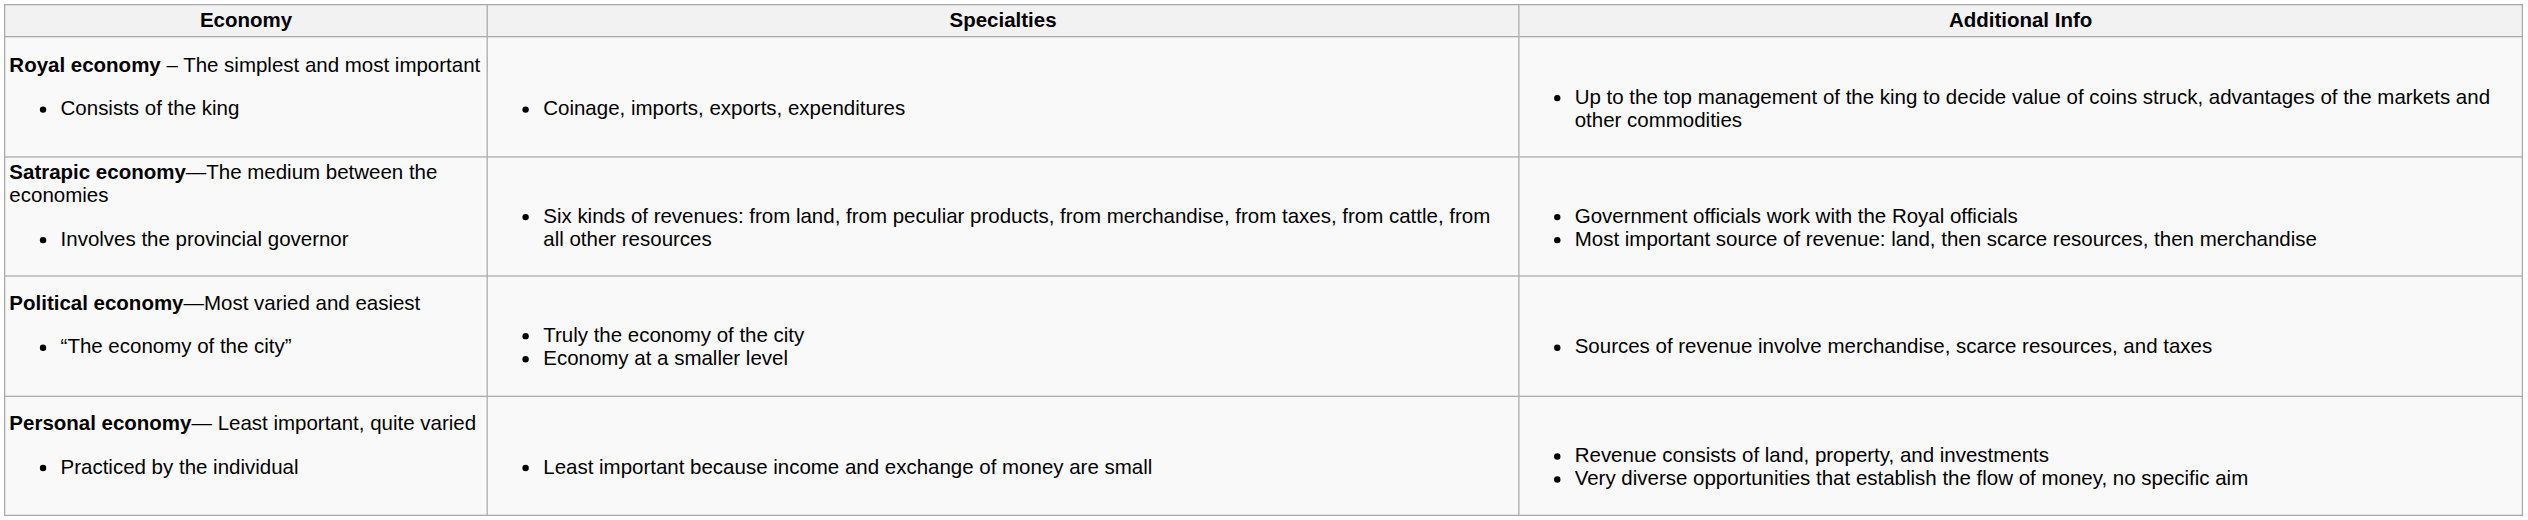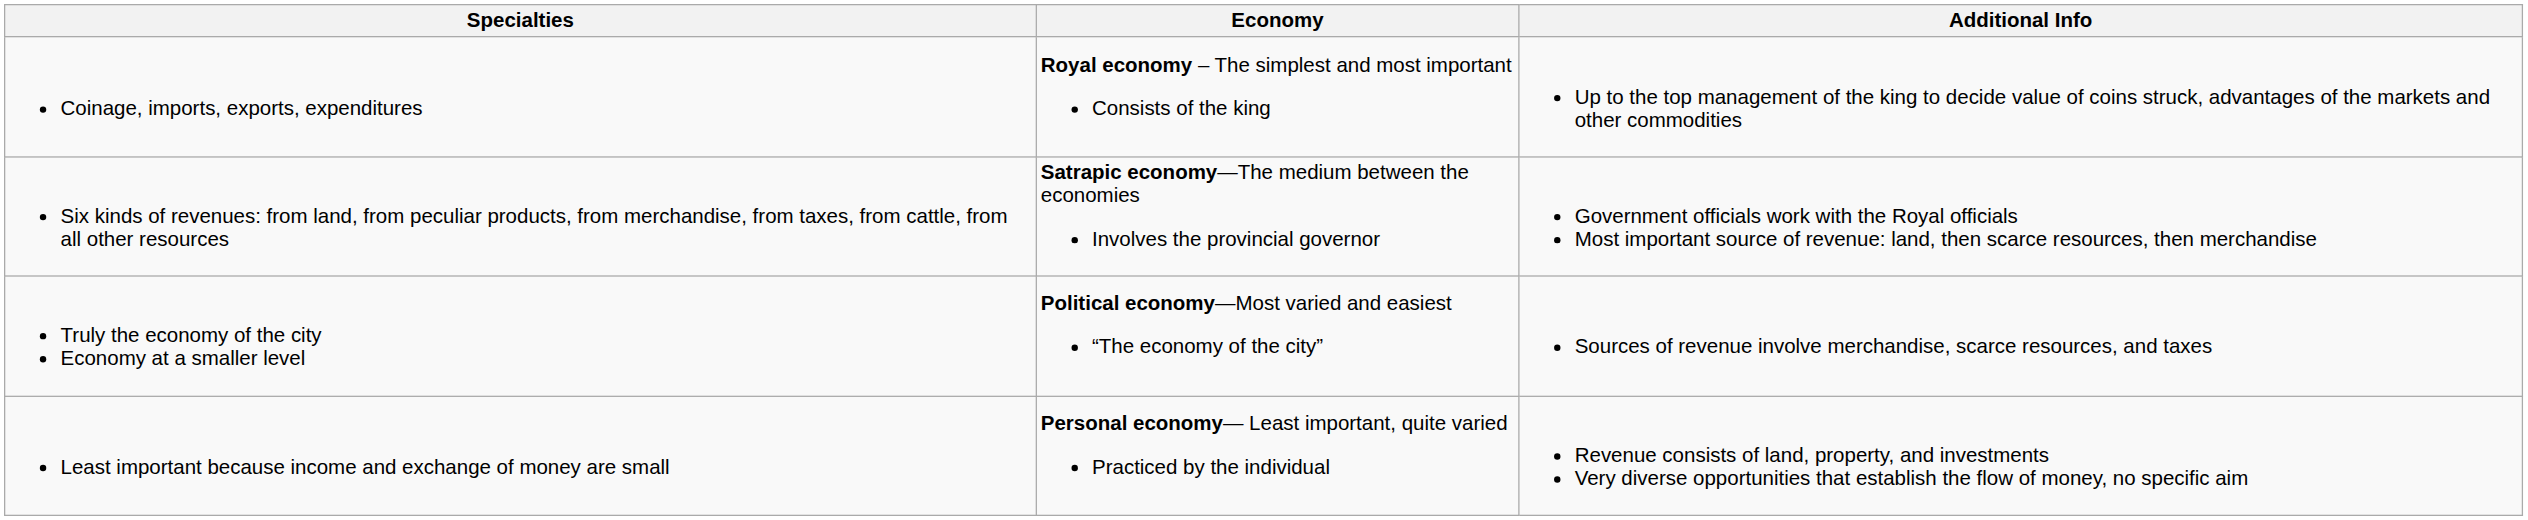columns swapped: (246, 20) <-> (1003, 20)
